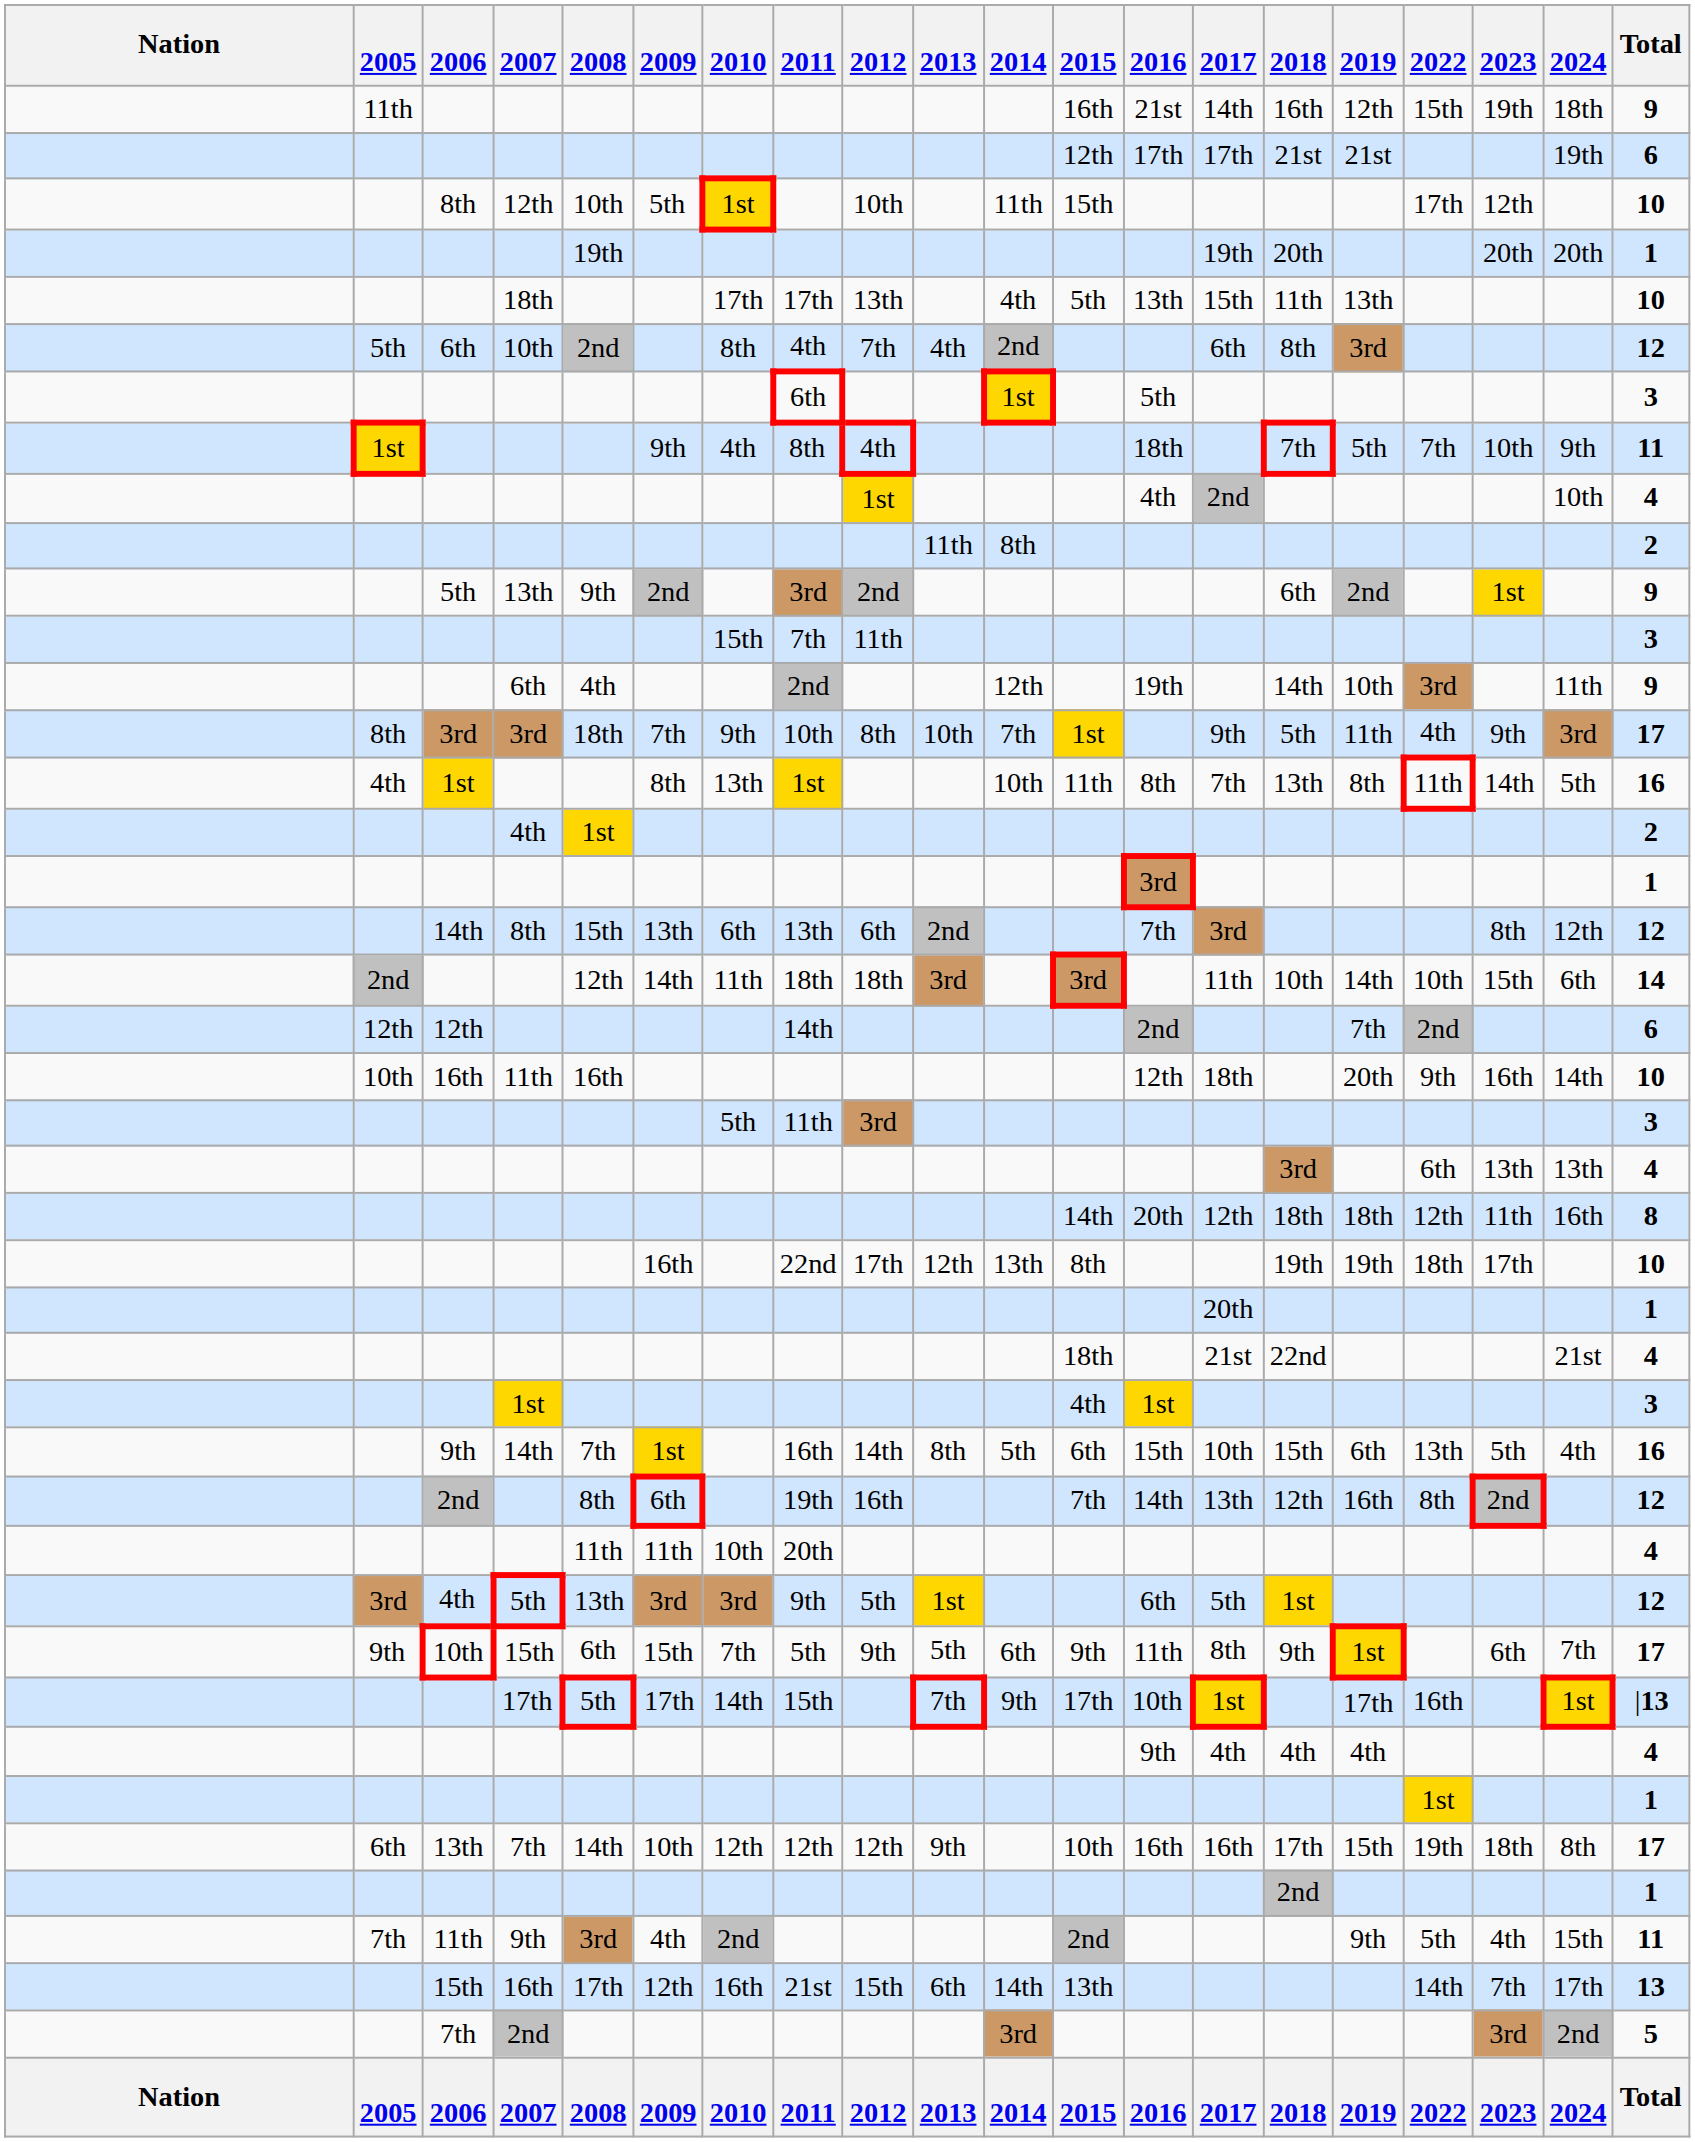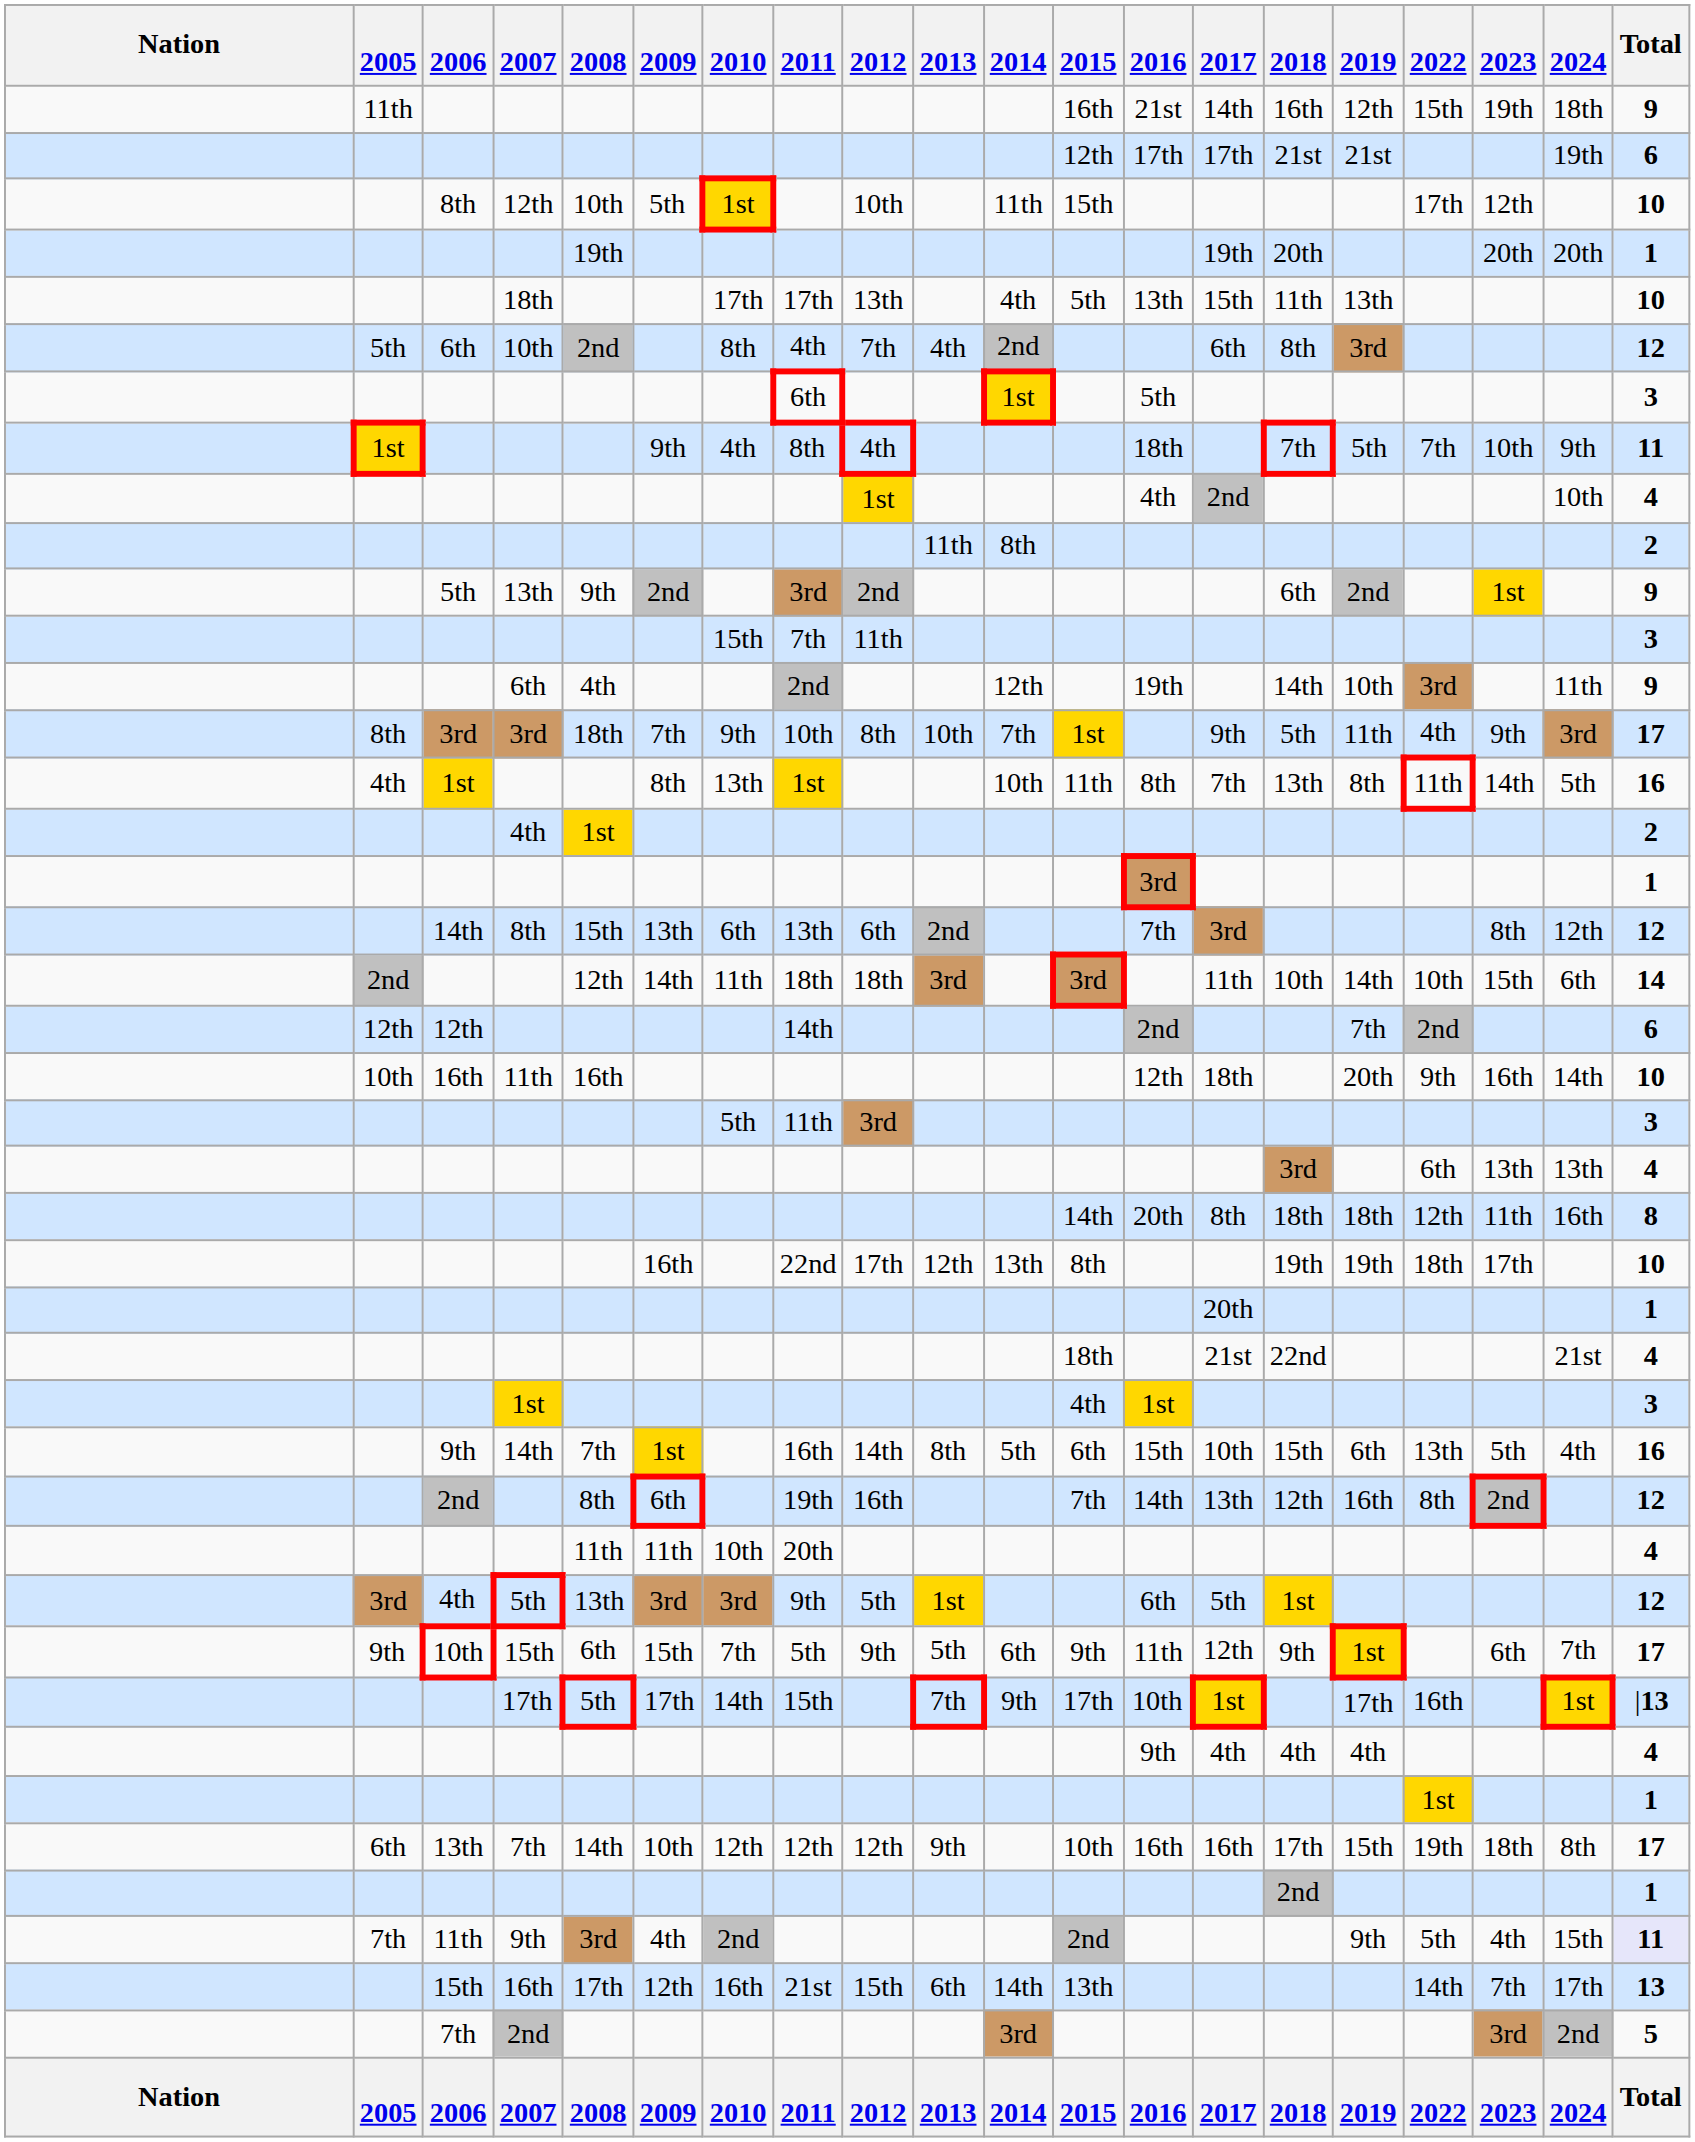(1228, 1216) 12th -> (1228, 1216) 8th
(1228, 1650) 8th -> (1228, 1650) 12th
(1651, 1939) no background -> (1651, 1939) lavender background
